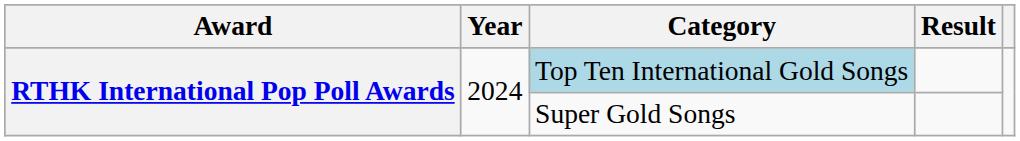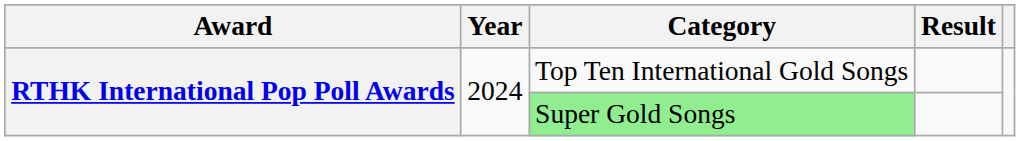(722, 69) lightblue background -> (722, 69) no background
(635, 113) no background -> (635, 113) lightgreen background
